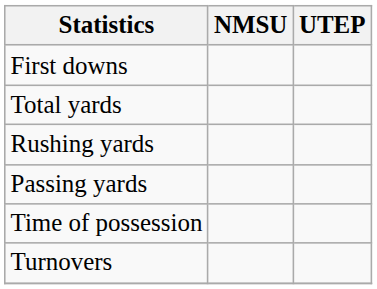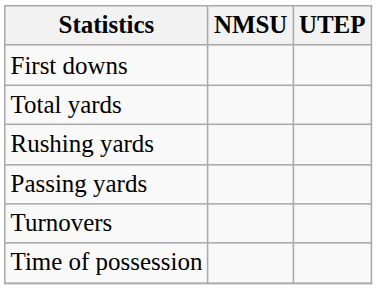rows swapped: (61, 262) <-> (106, 223)
